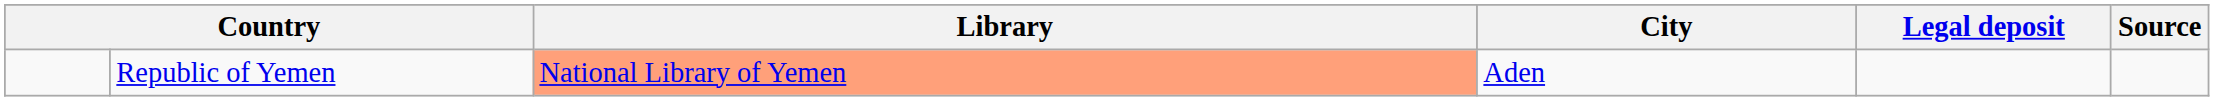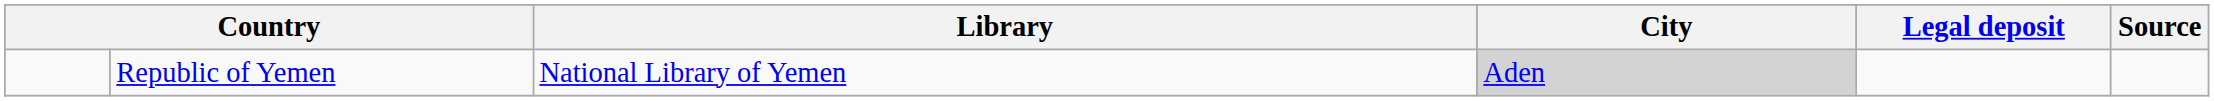(693, 72) lightsalmon background -> (693, 72) no background
(1514, 72) no background -> (1514, 72) lightgrey background
